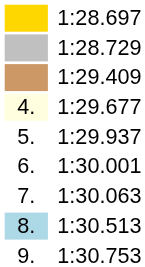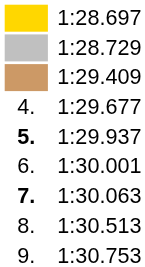(26, 107) lightyellow background -> (26, 107) no background
(26, 136) normal -> (26, 136) bold
(26, 196) normal -> (26, 196) bold
(26, 225) lightblue background -> (26, 225) no background
